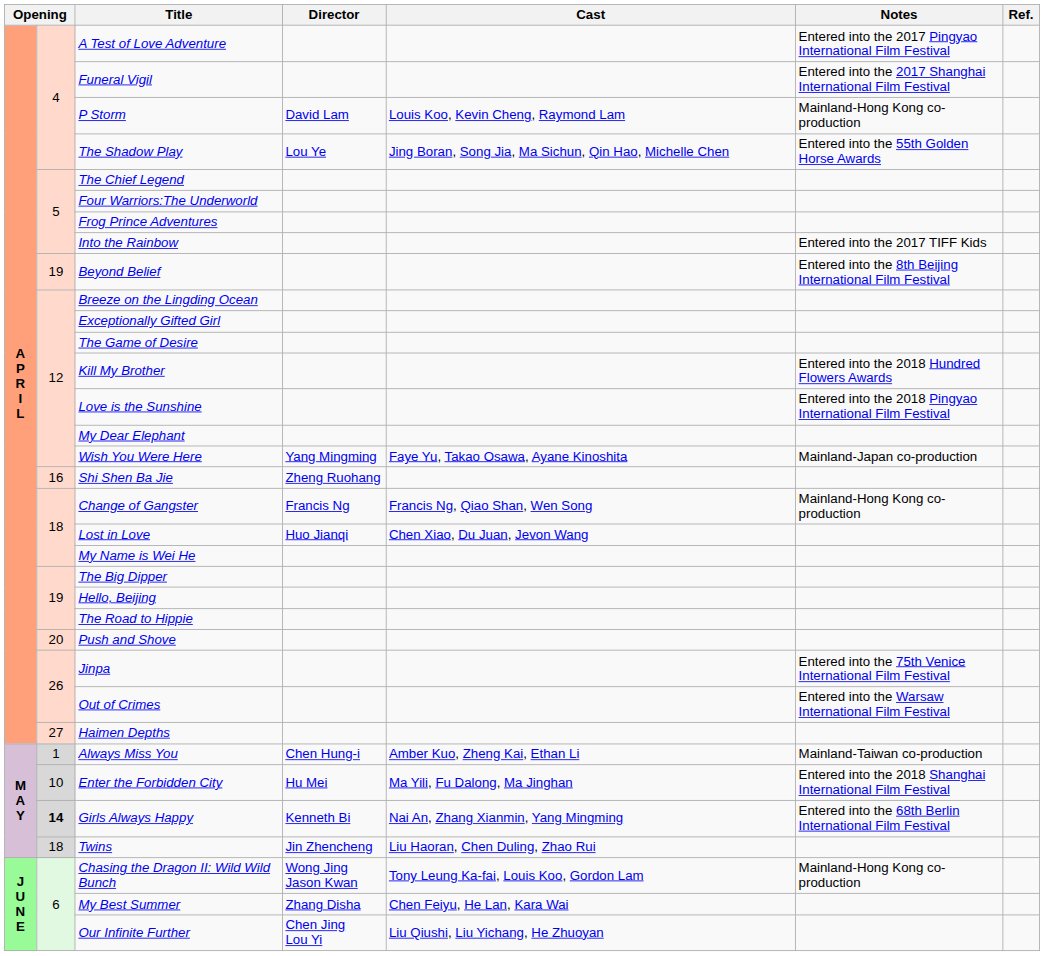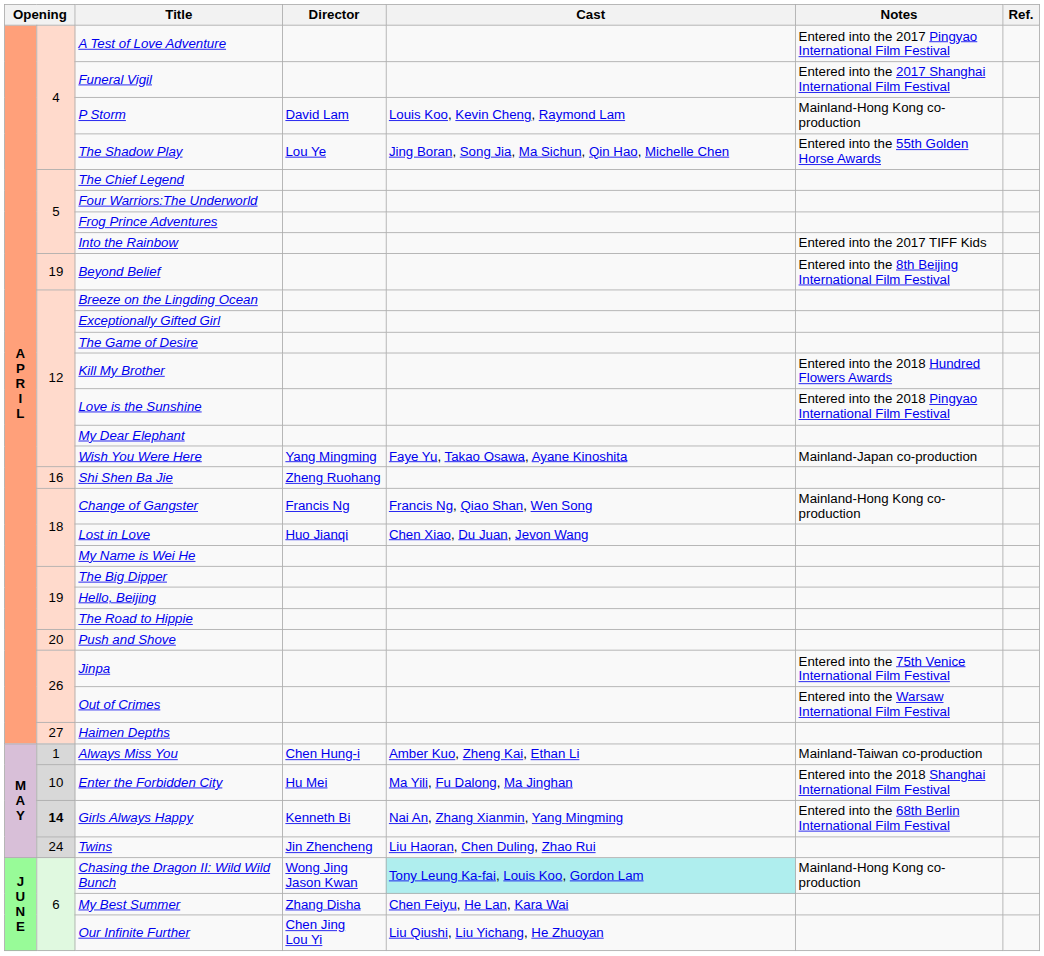(56, 847) 18 -> (56, 847) 24
(516, 875) no background -> (516, 875) paleturquoise background
